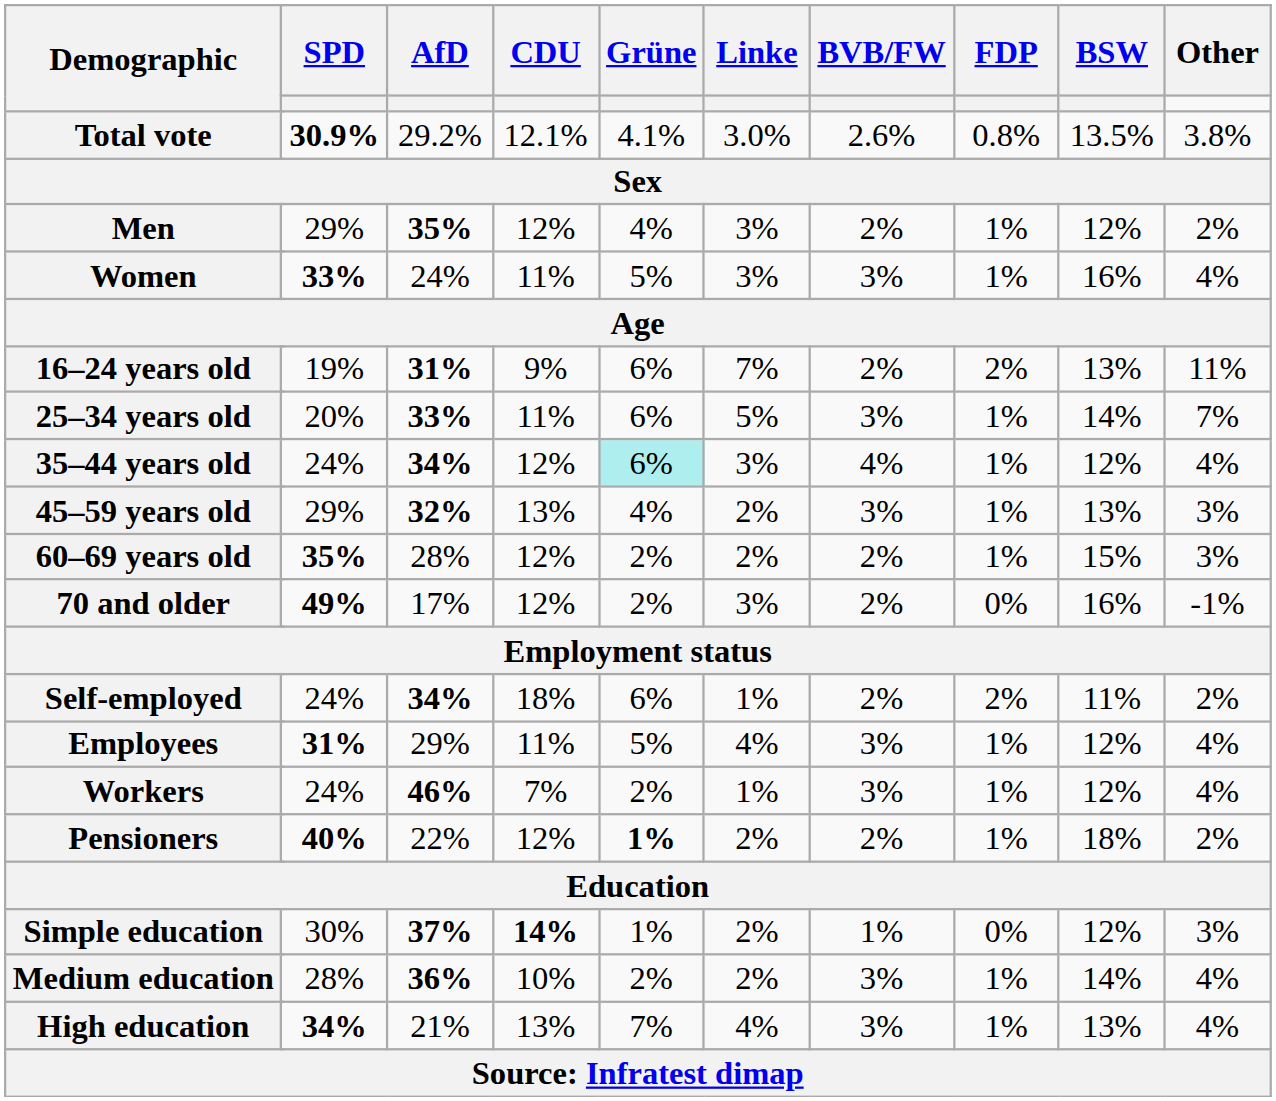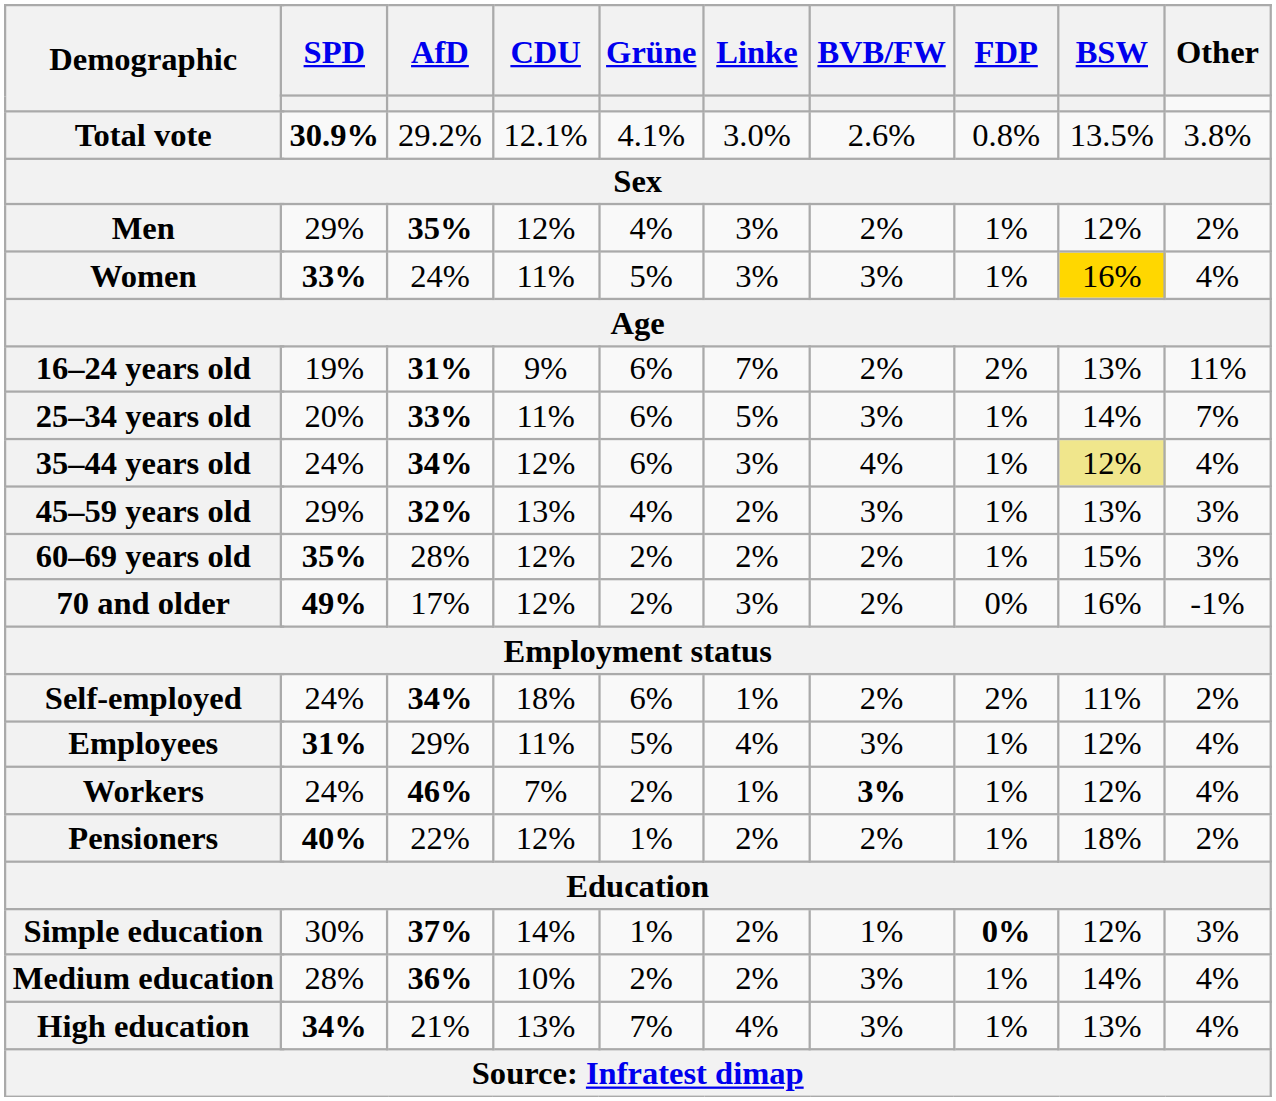(1112, 275) no background -> (1112, 275) gold background
(651, 463) paleturquoise background -> (651, 463) no background
(1112, 463) no background -> (1112, 463) khaki background
(882, 791) normal -> (882, 791) bold
(651, 838) bold -> (651, 838) normal
(546, 932) bold -> (546, 932) normal
(1006, 932) normal -> (1006, 932) bold
